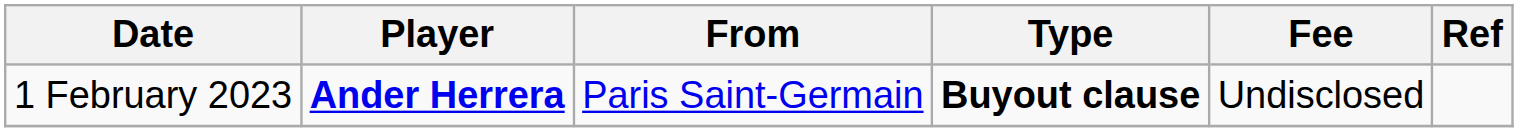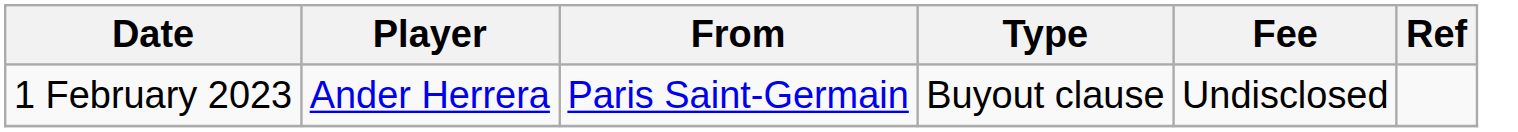(437, 94) bold -> (430, 94) normal
(1071, 94) bold -> (1045, 94) normal
